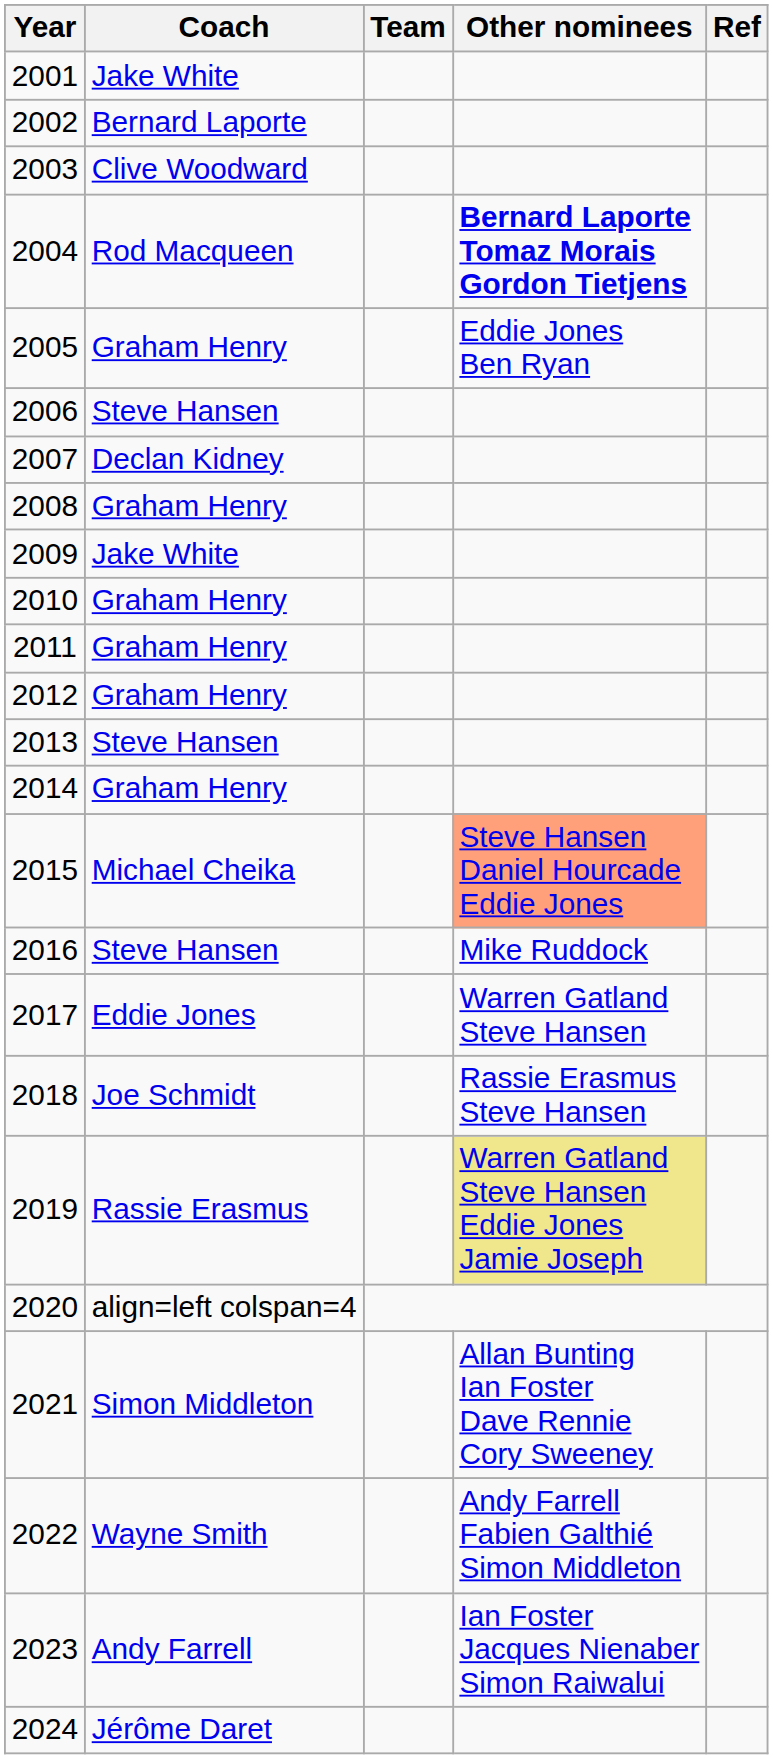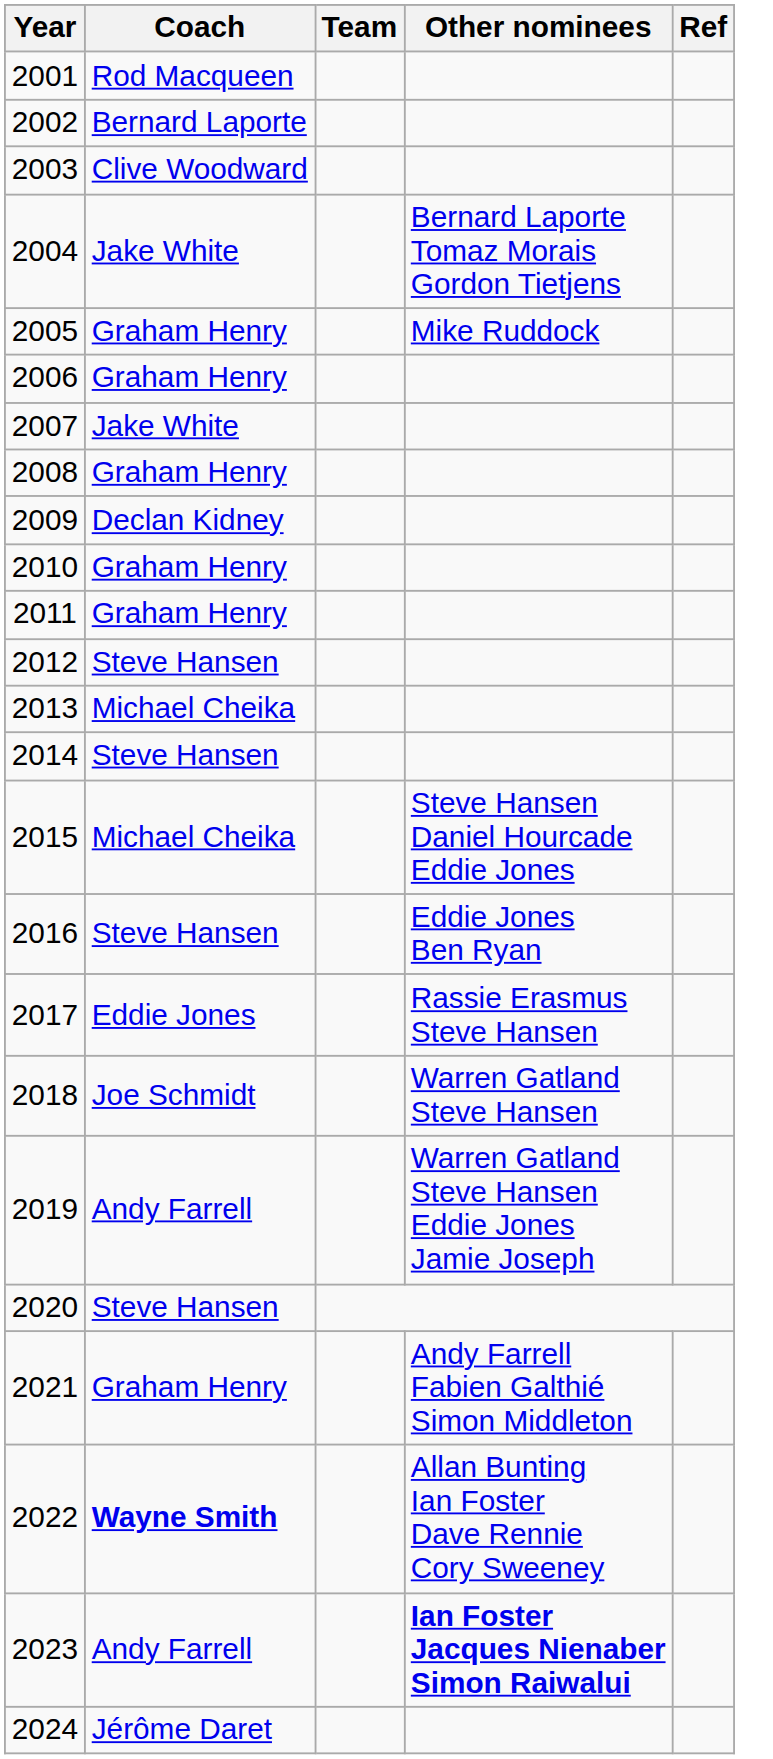(165, 75) Jake White -> (193, 75) Rod Macqueen
(193, 250) Rod Macqueen -> (165, 250) Jake White
(575, 250) bold -> (518, 250) normal
(541, 347) Eddie Jones Ben Ryan -> (505, 331) Mike Ruddock
(185, 411) Steve Hansen -> (189, 378) Graham Henry
(188, 458) Declan Kidney -> (165, 425) Jake White
(165, 553) Jake White -> (188, 519) Declan Kidney
(189, 694) Graham Henry -> (185, 661) Steve Hansen
(185, 742) Steve Hansen -> (193, 708) Michael Cheika
(189, 789) Graham Henry -> (185, 755) Steve Hansen
(570, 869) lightsalmon background -> (522, 836) no background
(554, 950) Mike Ruddock -> (493, 933) Eddie Jones Ben Ryan
(564, 1014) Warren Gatland Steve Hansen -> (519, 1014) Rassie Erasmus Steve Hansen
(568, 1095) Rassie Erasmus Steve Hansen -> (515, 1095) Warren Gatland Steve Hansen
(200, 1209) Rassie Erasmus -> (172, 1209) Andy Farrell
(564, 1209) khaki background -> (515, 1209) no background
(224, 1306) align=left colspan=4 -> (185, 1306) Steve Hansen
(203, 1404) Simon Middleton -> (189, 1387) Graham Henry
(556, 1404) Allan Bunting Ian Foster Dave Rennie Cory Sweeney -> (522, 1387) Andy Farrell Fabien Galthié Simon Middleton
(180, 1535) normal -> (185, 1518) bold
(570, 1535) Andy Farrell Fabien Galthié Simon Middleton -> (508, 1518) Allan Bunting Ian Foster Dave Rennie Cory Sweeney
(579, 1649) normal -> (538, 1649) bold
